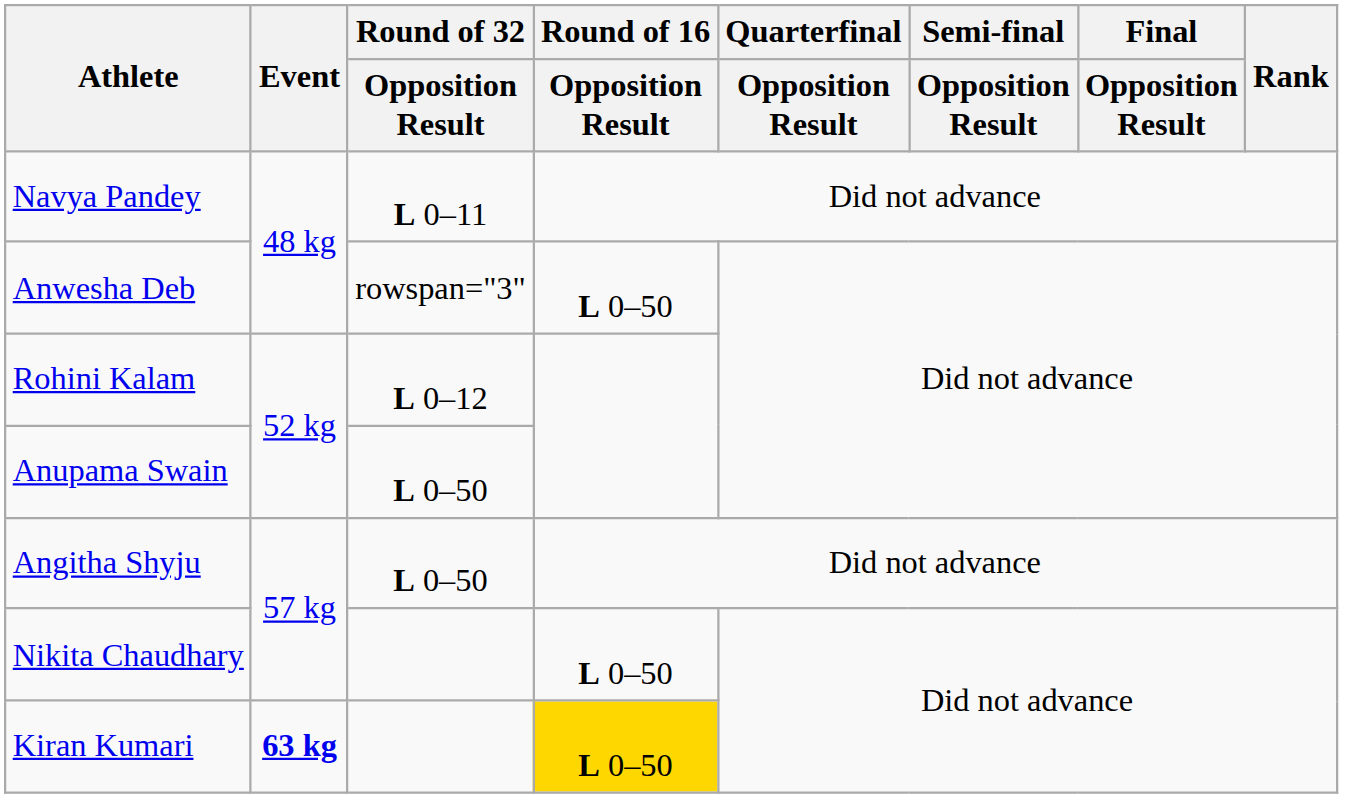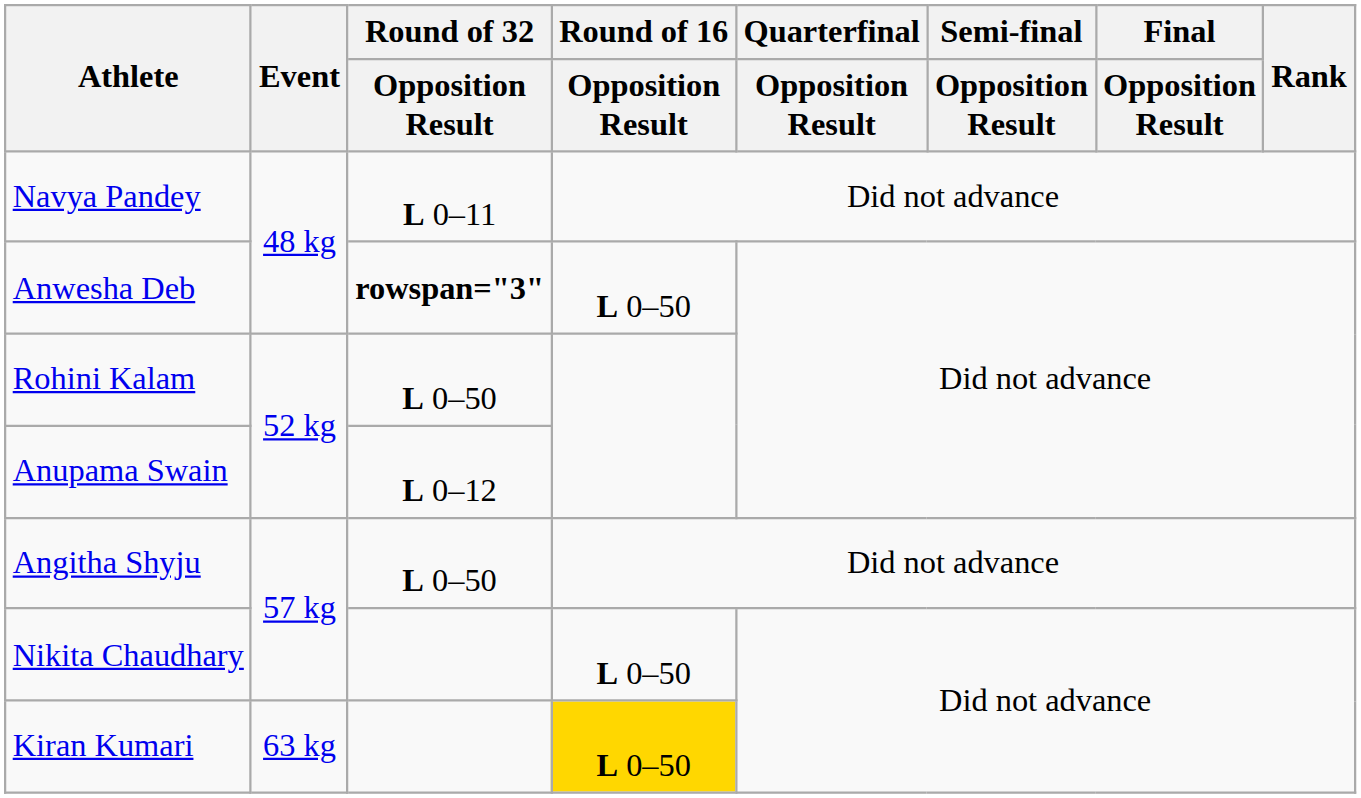(440, 287) normal -> (450, 287) bold
(440, 398) L 0–12 -> (450, 398) L 0–50
(440, 490) L 0–50 -> (450, 490) L 0–12
(299, 745) bold -> (300, 745) normal
